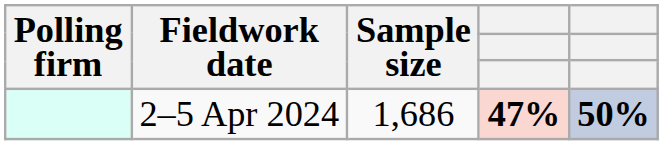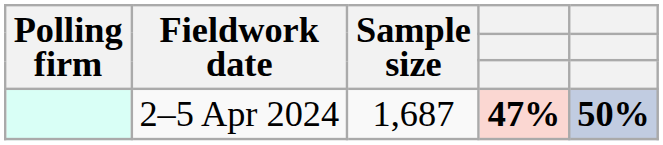(413, 113) 1,686 -> (413, 113) 1,687
